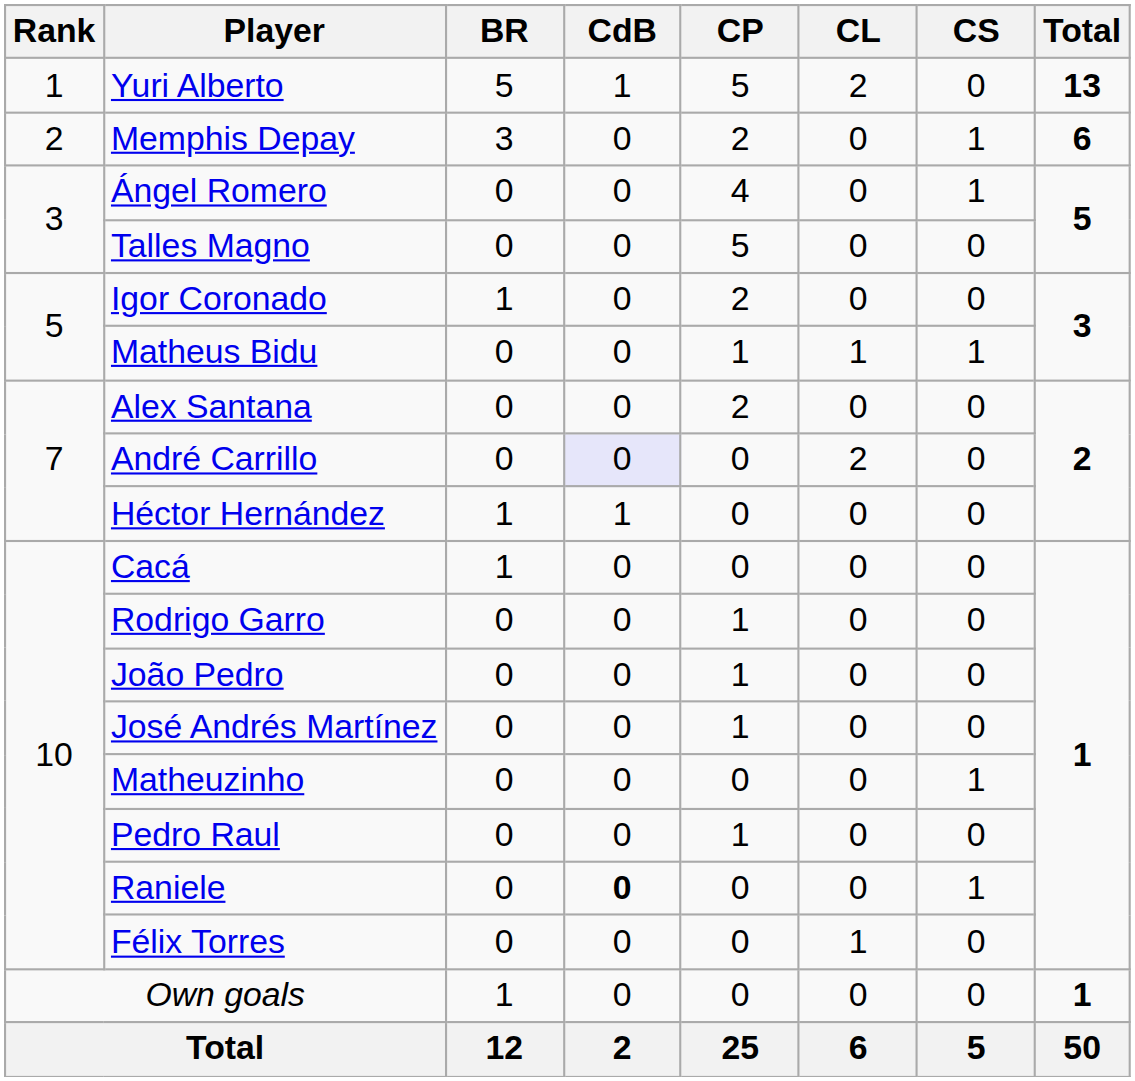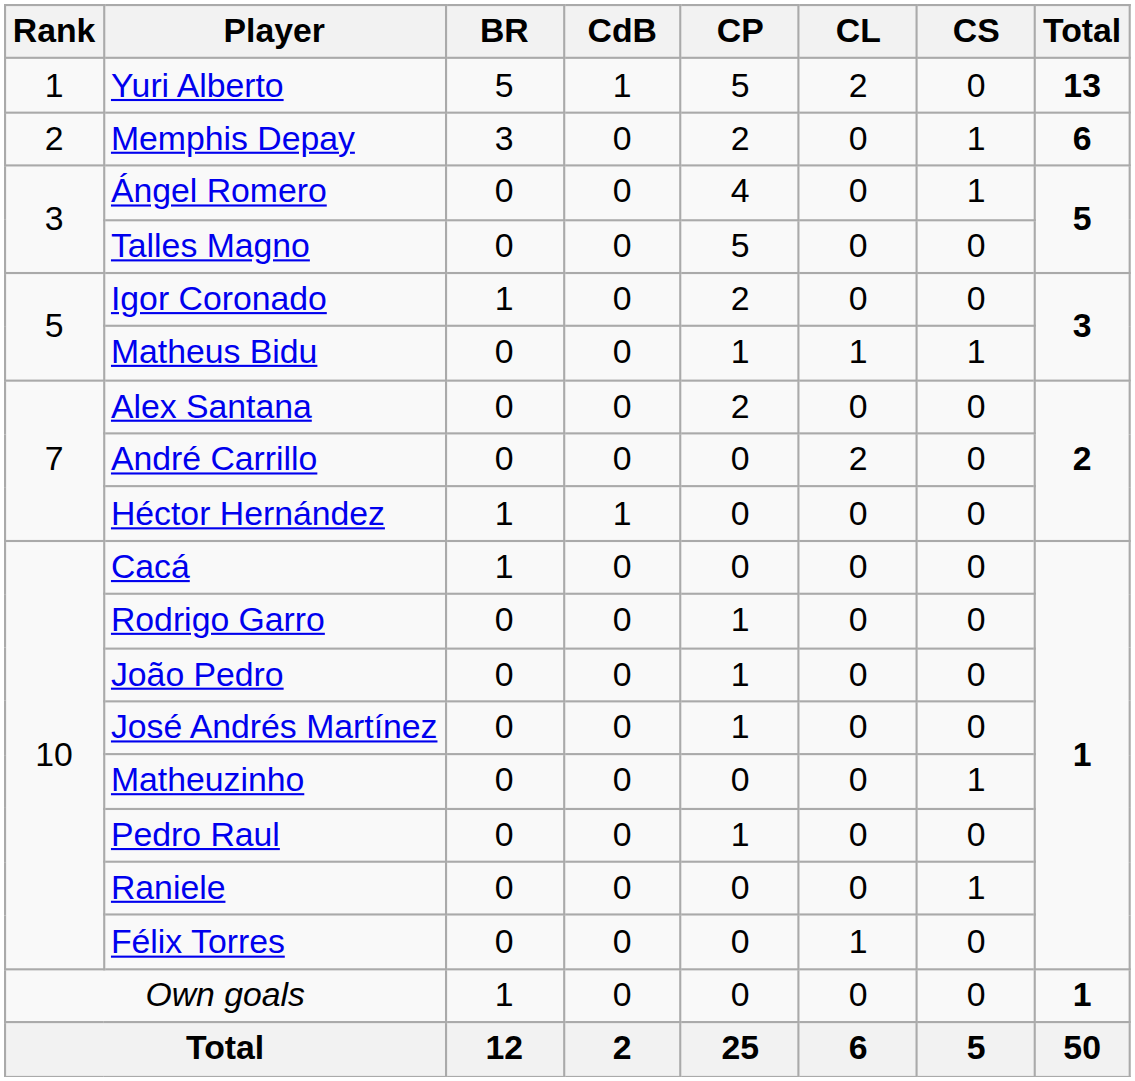(622, 459) lavender background -> (622, 459) no background
(622, 887) bold -> (622, 887) normal
